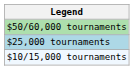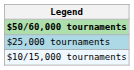(67, 27) normal -> (67, 27) bold
